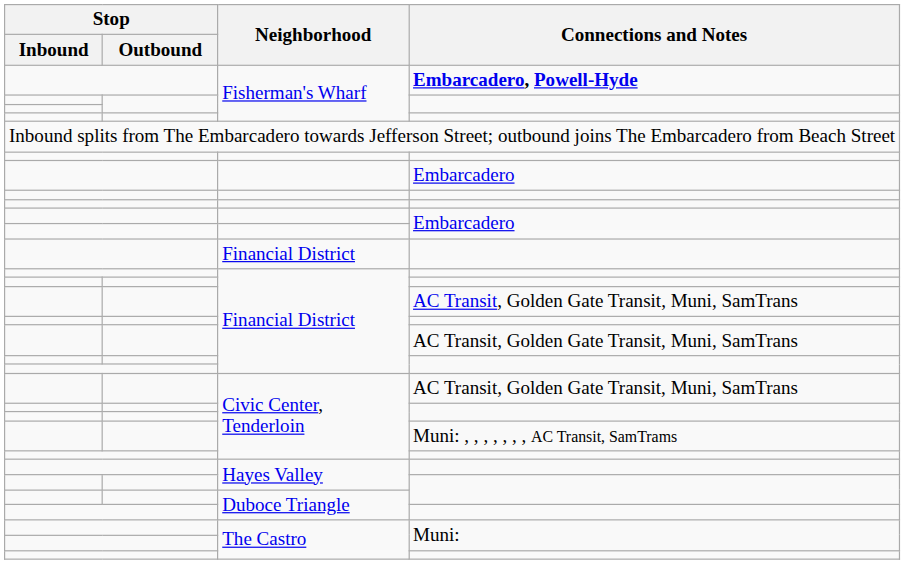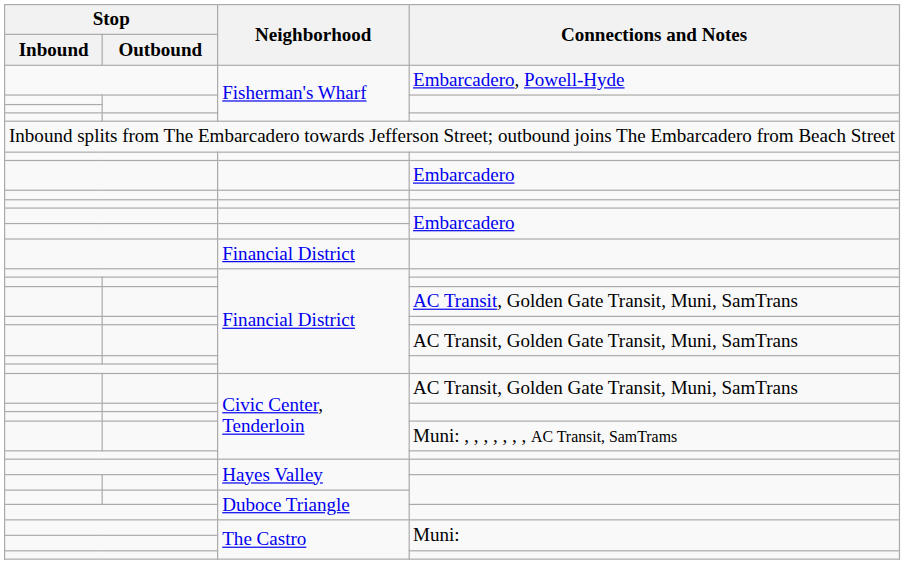(525, 79) bold -> (519, 79) normal
